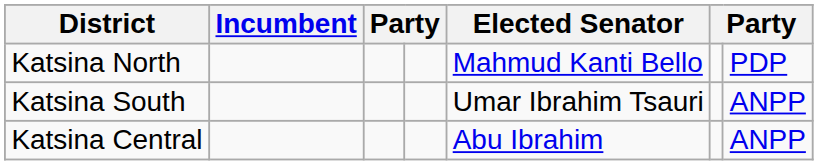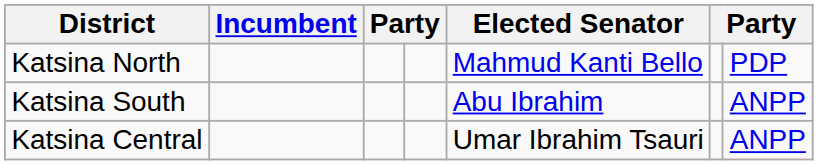(578, 101) Umar Ibrahim Tsauri -> (528, 101) Abu Ibrahim
(528, 140) Abu Ibrahim -> (578, 140) Umar Ibrahim Tsauri
